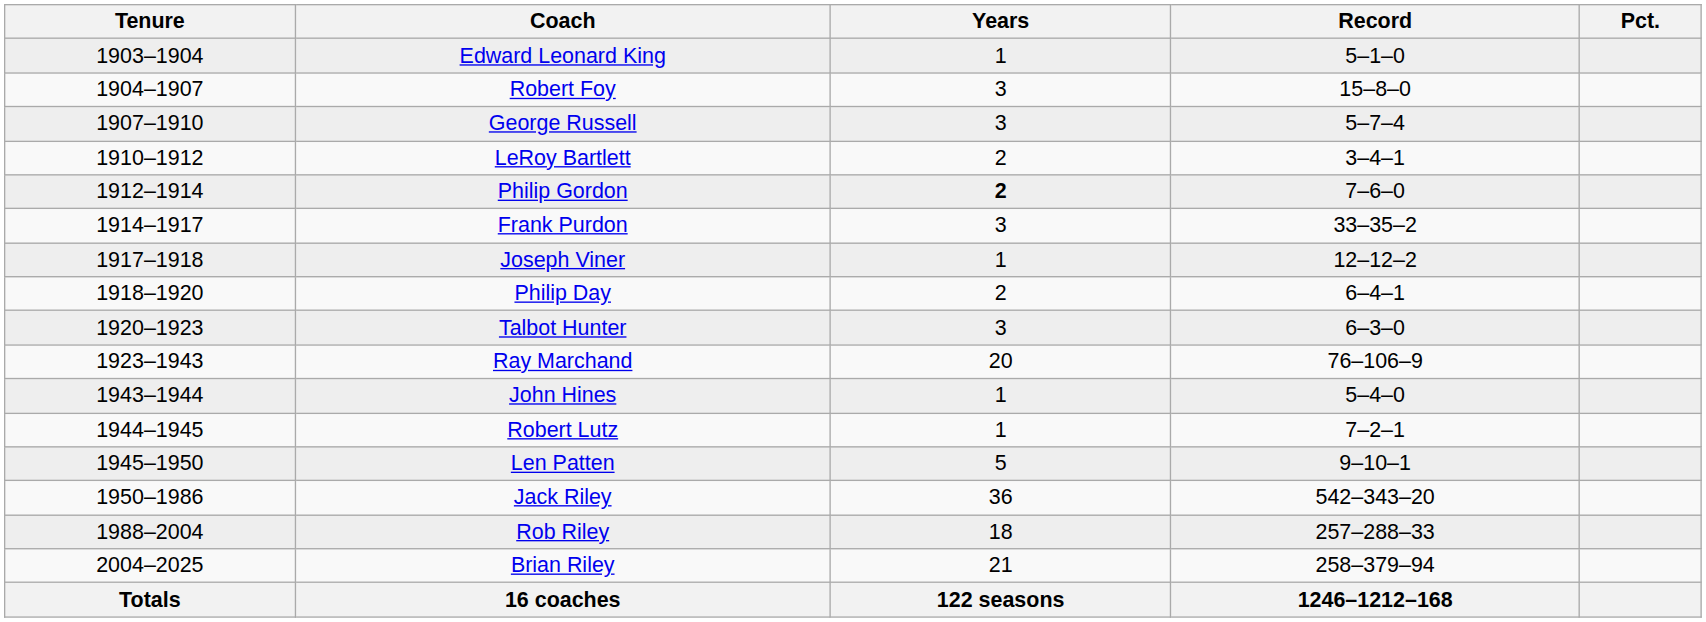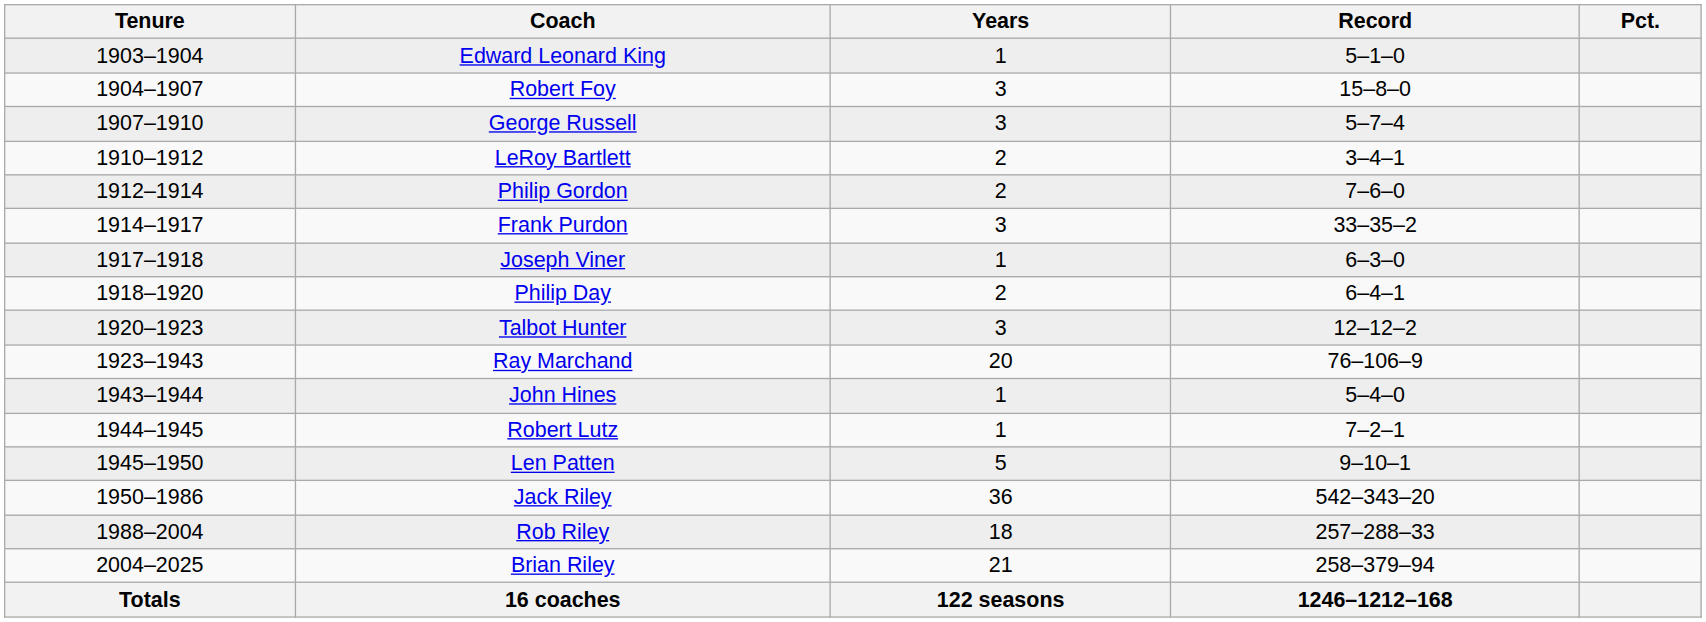(1001, 191) bold -> (1001, 191) normal
(1375, 259) 12–12–2 -> (1375, 259) 6–3–0
(1375, 327) 6–3–0 -> (1375, 327) 12–12–2
